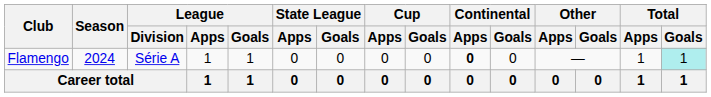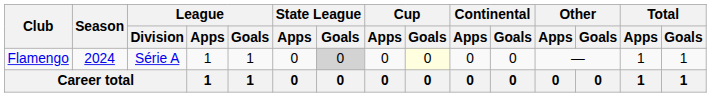(340, 59) no background -> (340, 59) lightgrey background
(427, 59) no background -> (427, 59) lightyellow background
(470, 59) bold -> (470, 59) normal
(683, 59) paleturquoise background -> (683, 59) no background
